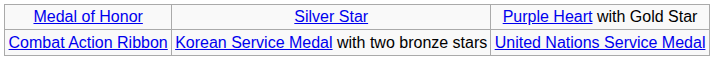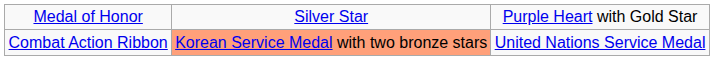(331, 42) no background -> (331, 42) lightsalmon background
